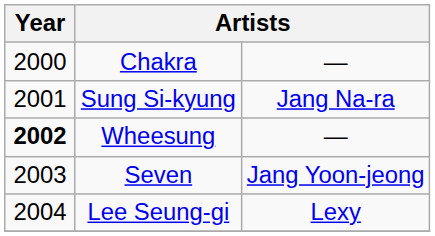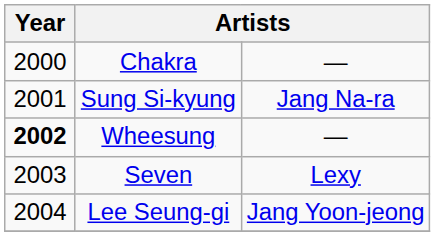(336, 174) Jang Yoon-jeong -> (336, 174) Lexy
(336, 212) Lexy -> (336, 212) Jang Yoon-jeong
